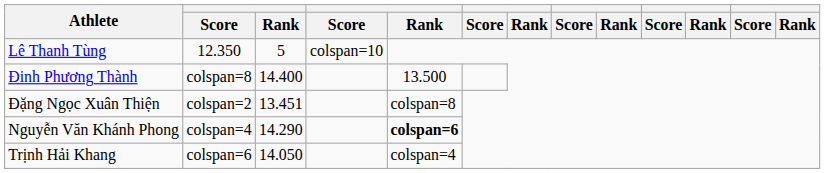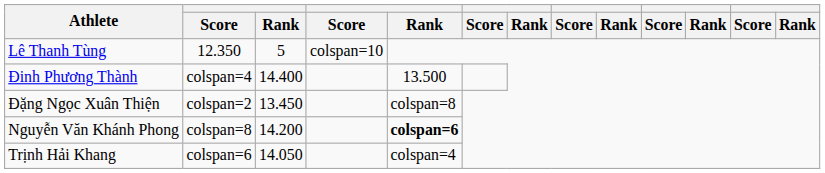(219, 77) colspan=8 -> (219, 77) colspan=4
(281, 103) 13.451 -> (281, 103) 13.450
(219, 129) colspan=4 -> (219, 129) colspan=8
(281, 129) 14.290 -> (281, 129) 14.200
